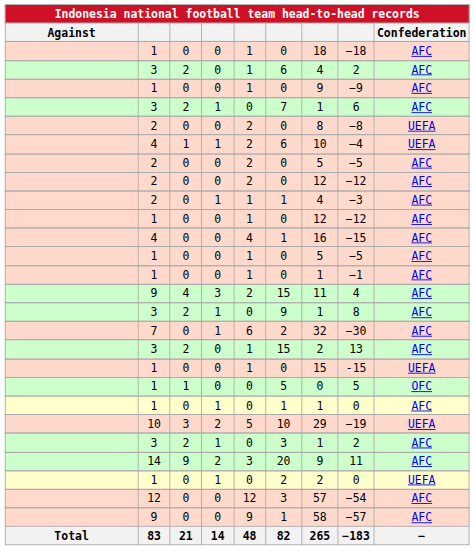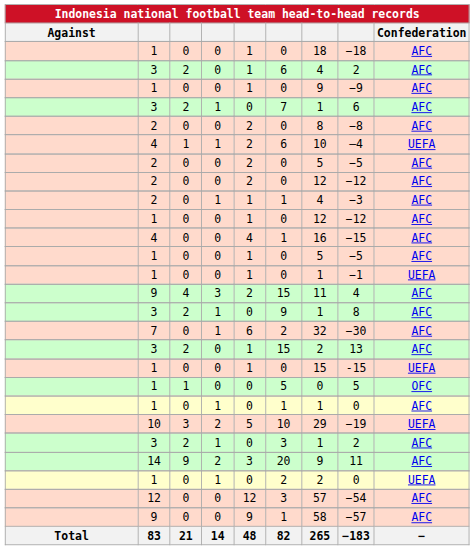(422, 126) UEFA -> (422, 126) AFC
(422, 275) AFC -> (422, 275) UEFA
